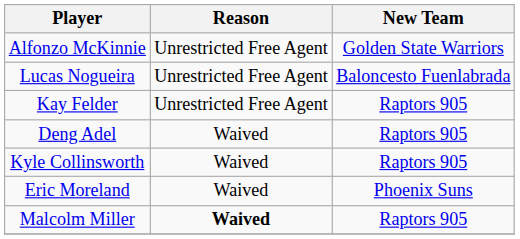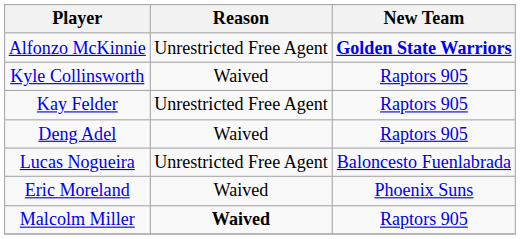(423, 47) normal -> (424, 47) bold
rows swapped: (77, 76) <-> (77, 162)
